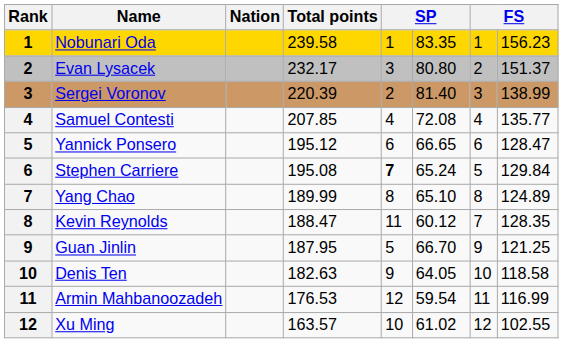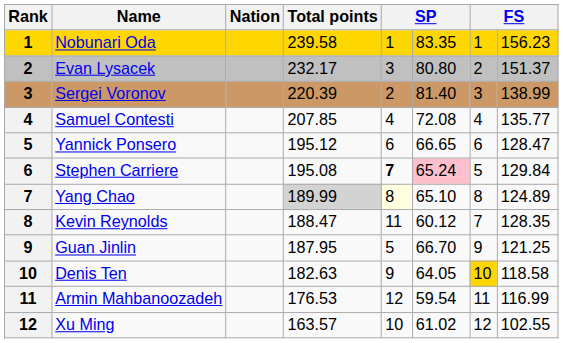(436, 171) no background -> (436, 171) pink background
(312, 196) no background -> (312, 196) lightgrey background
(390, 196) no background -> (390, 196) lightyellow background
(483, 273) no background -> (483, 273) gold background
